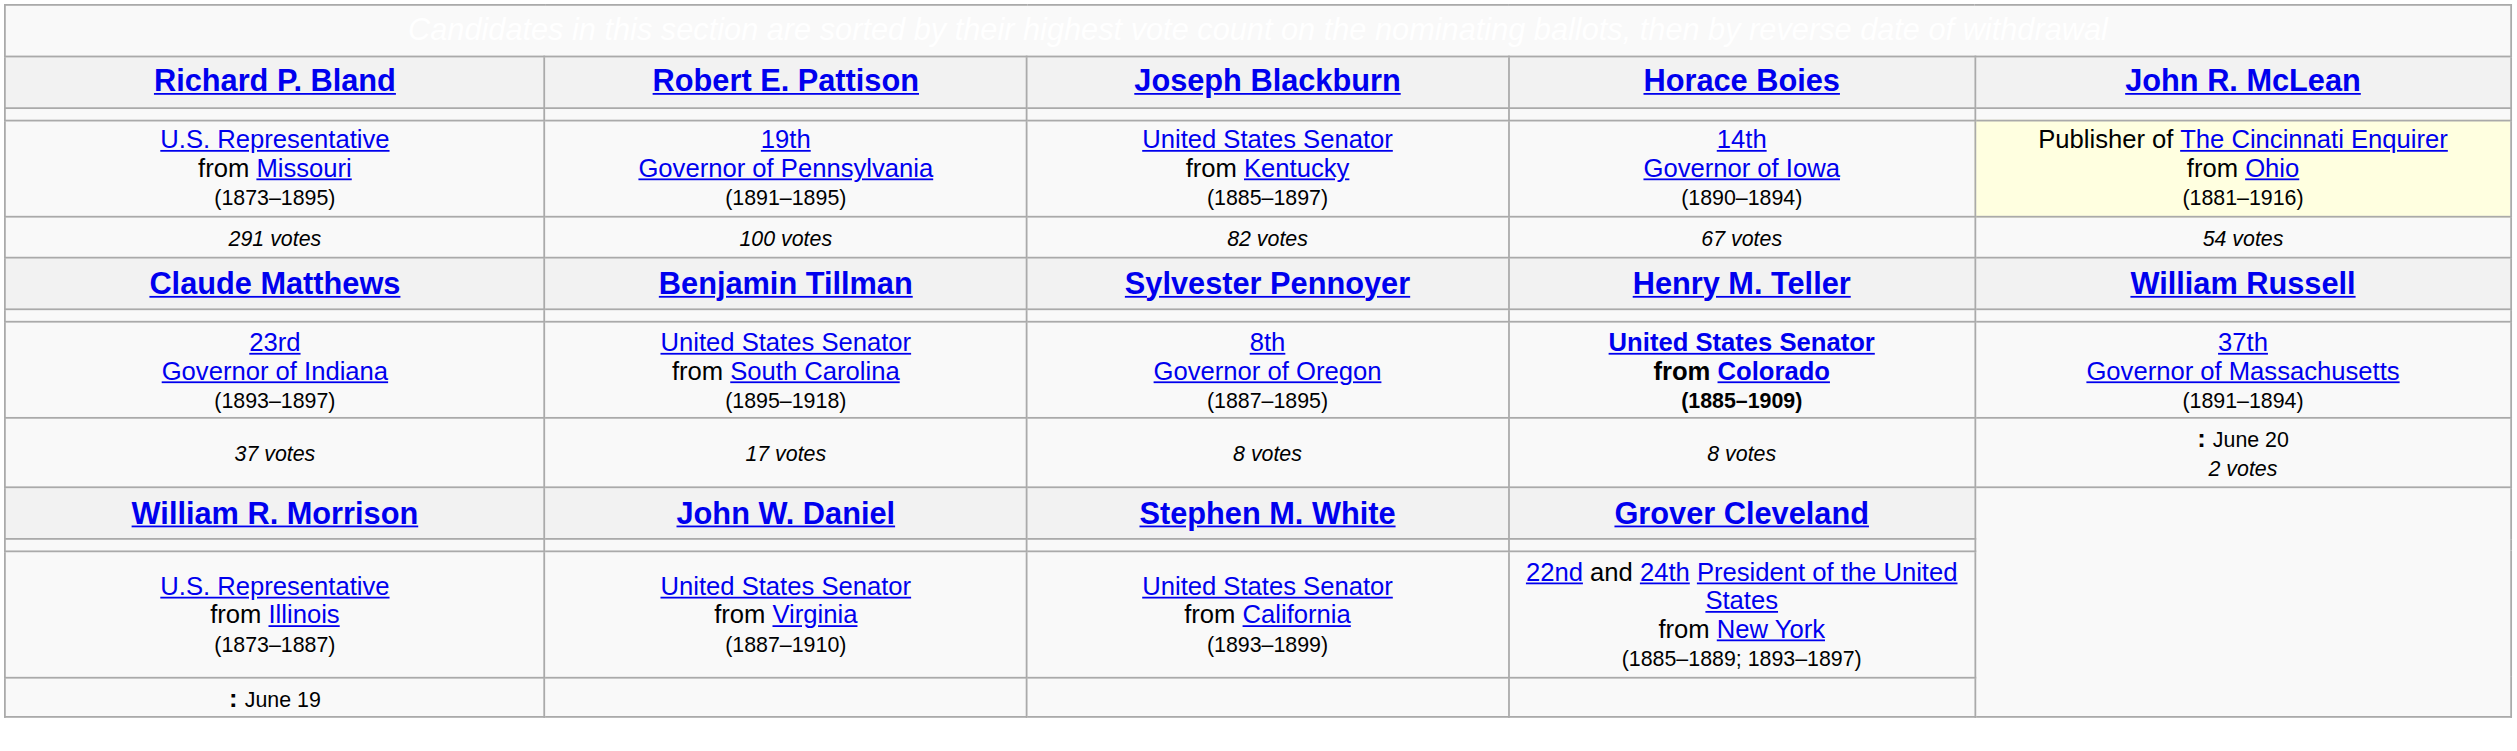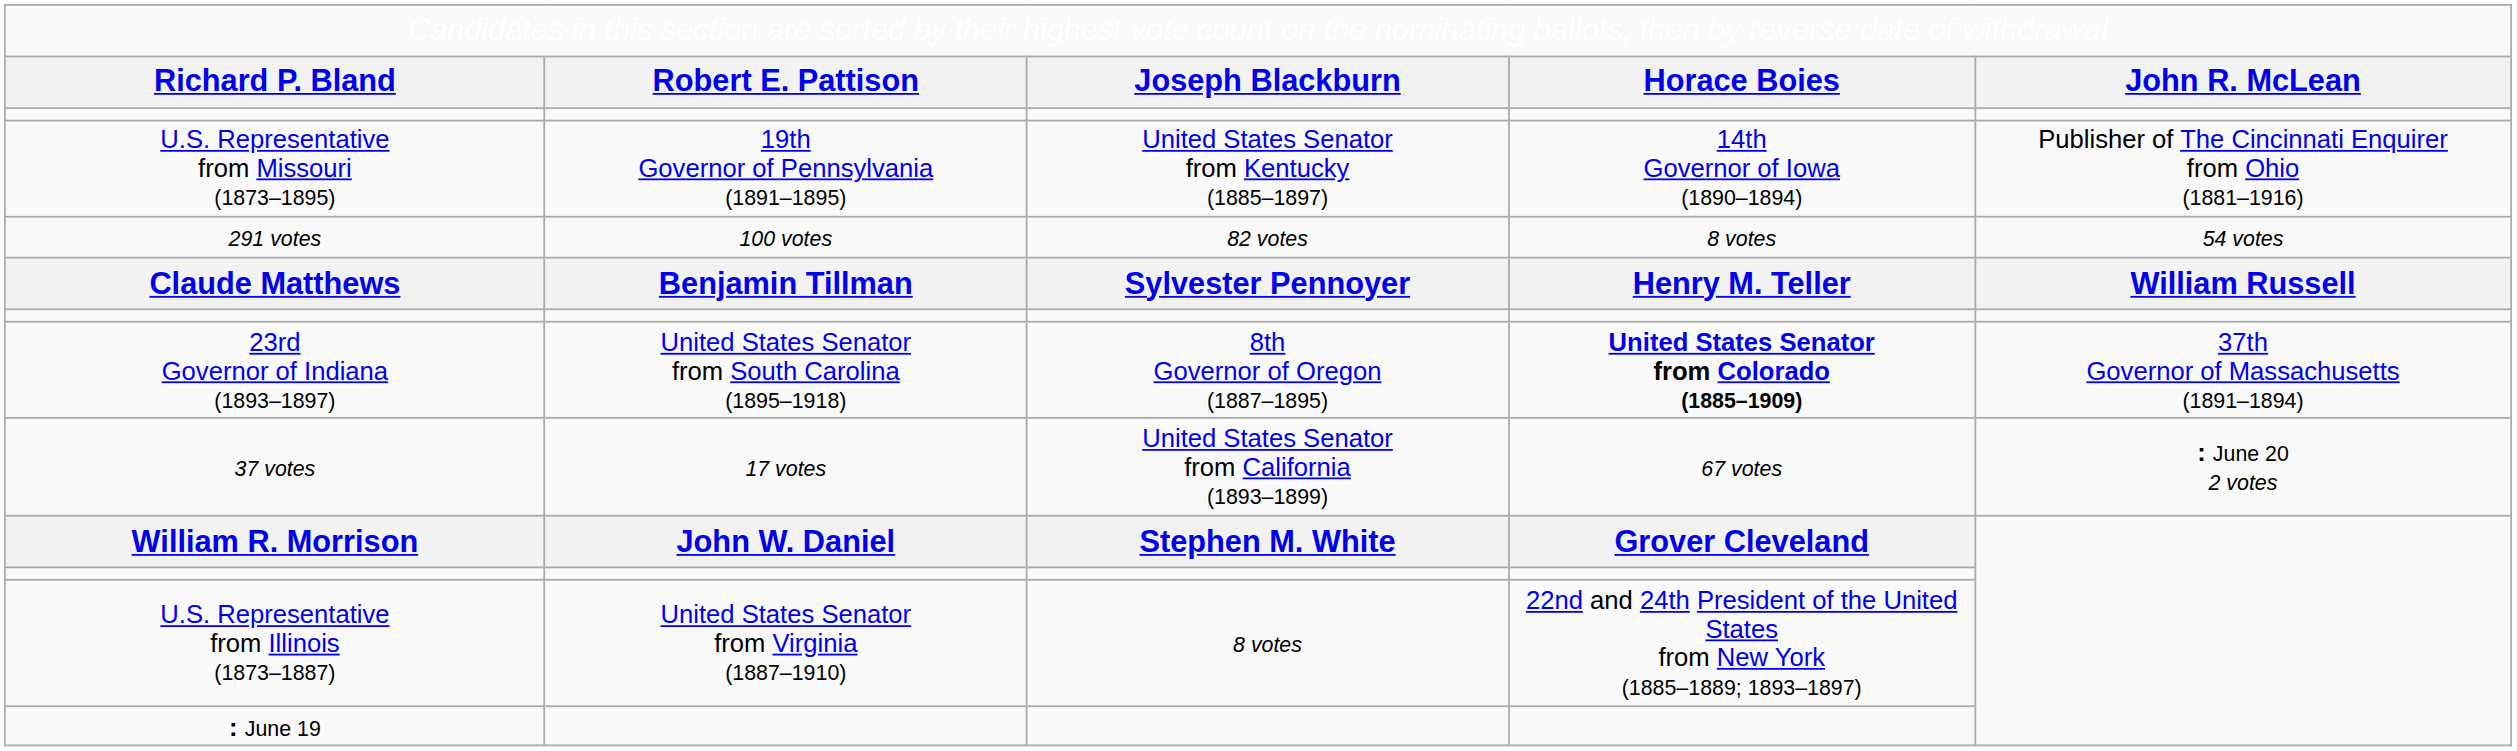(2243, 169) lightyellow background -> (2243, 169) no background
(1742, 238) 67 votes -> (1742, 238) 8 votes
(1268, 454) 8 votes -> (1268, 468) United States Senator from California (1893–1899)
(1742, 454) 8 votes -> (1742, 468) 67 votes
(1268, 614) United States Senator from California (1893–1899) -> (1268, 643) 8 votes
